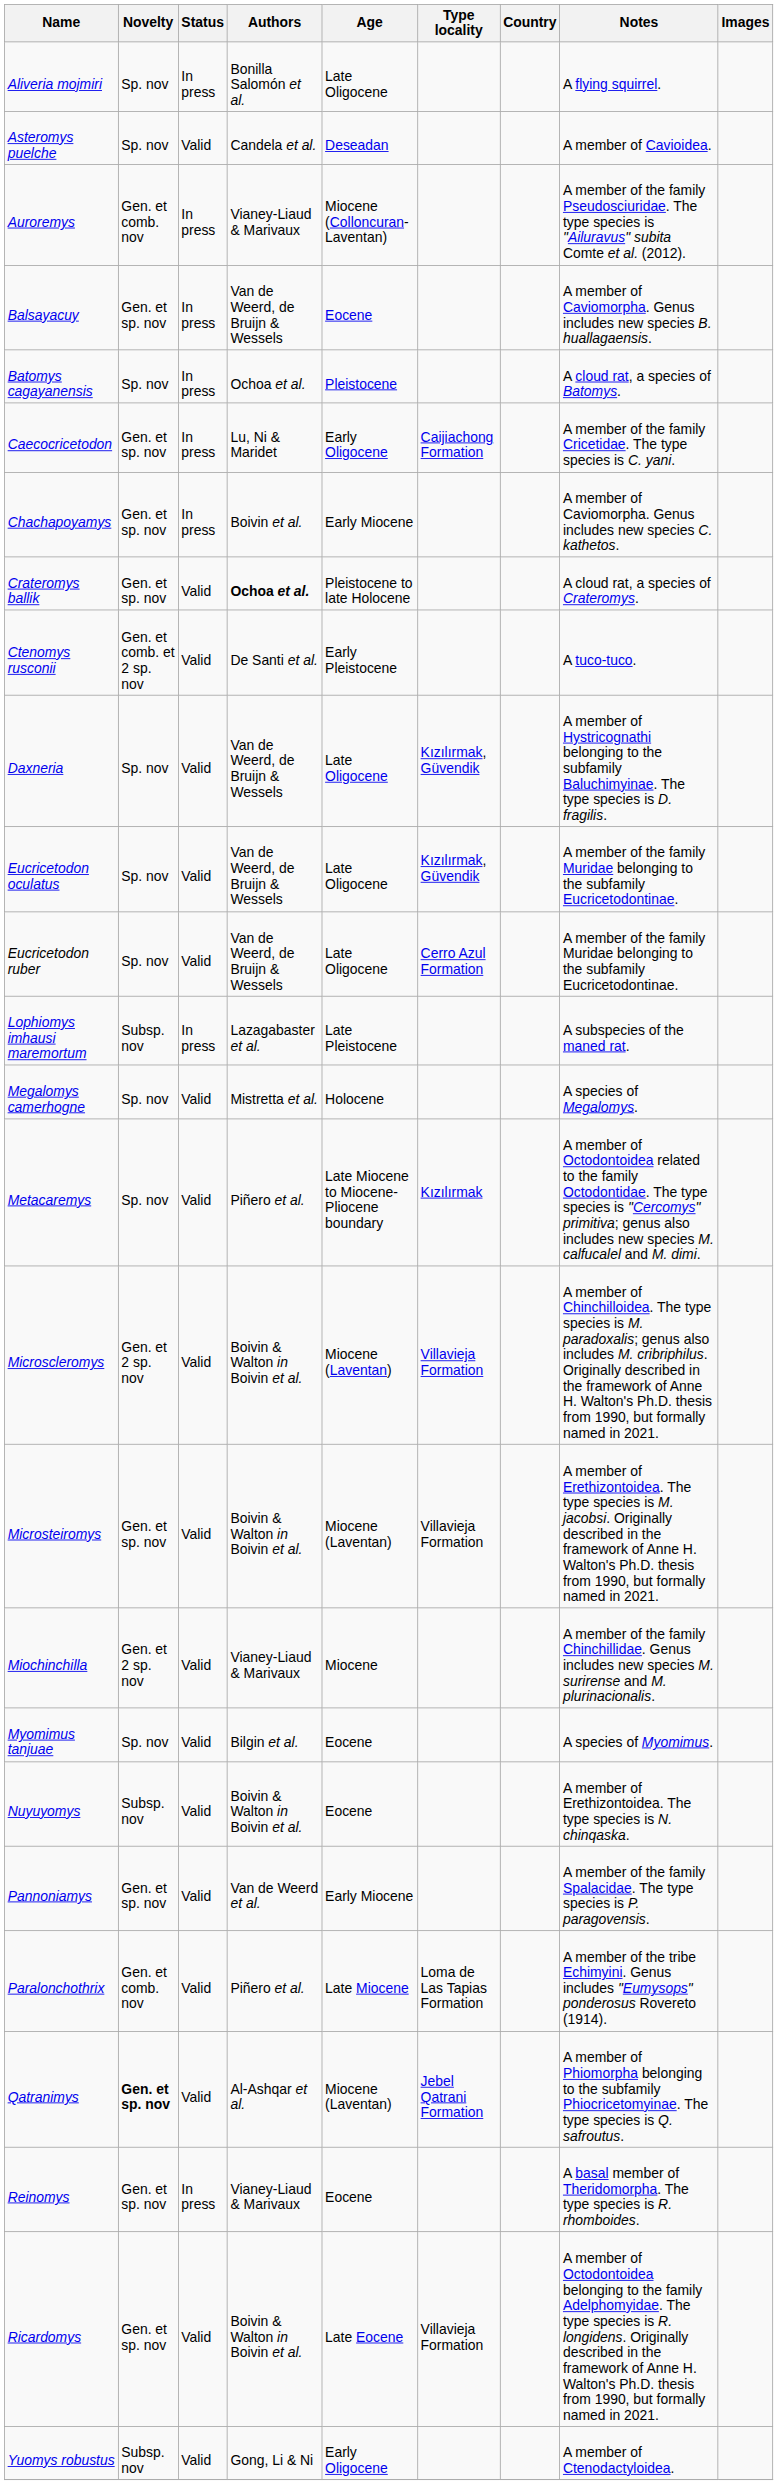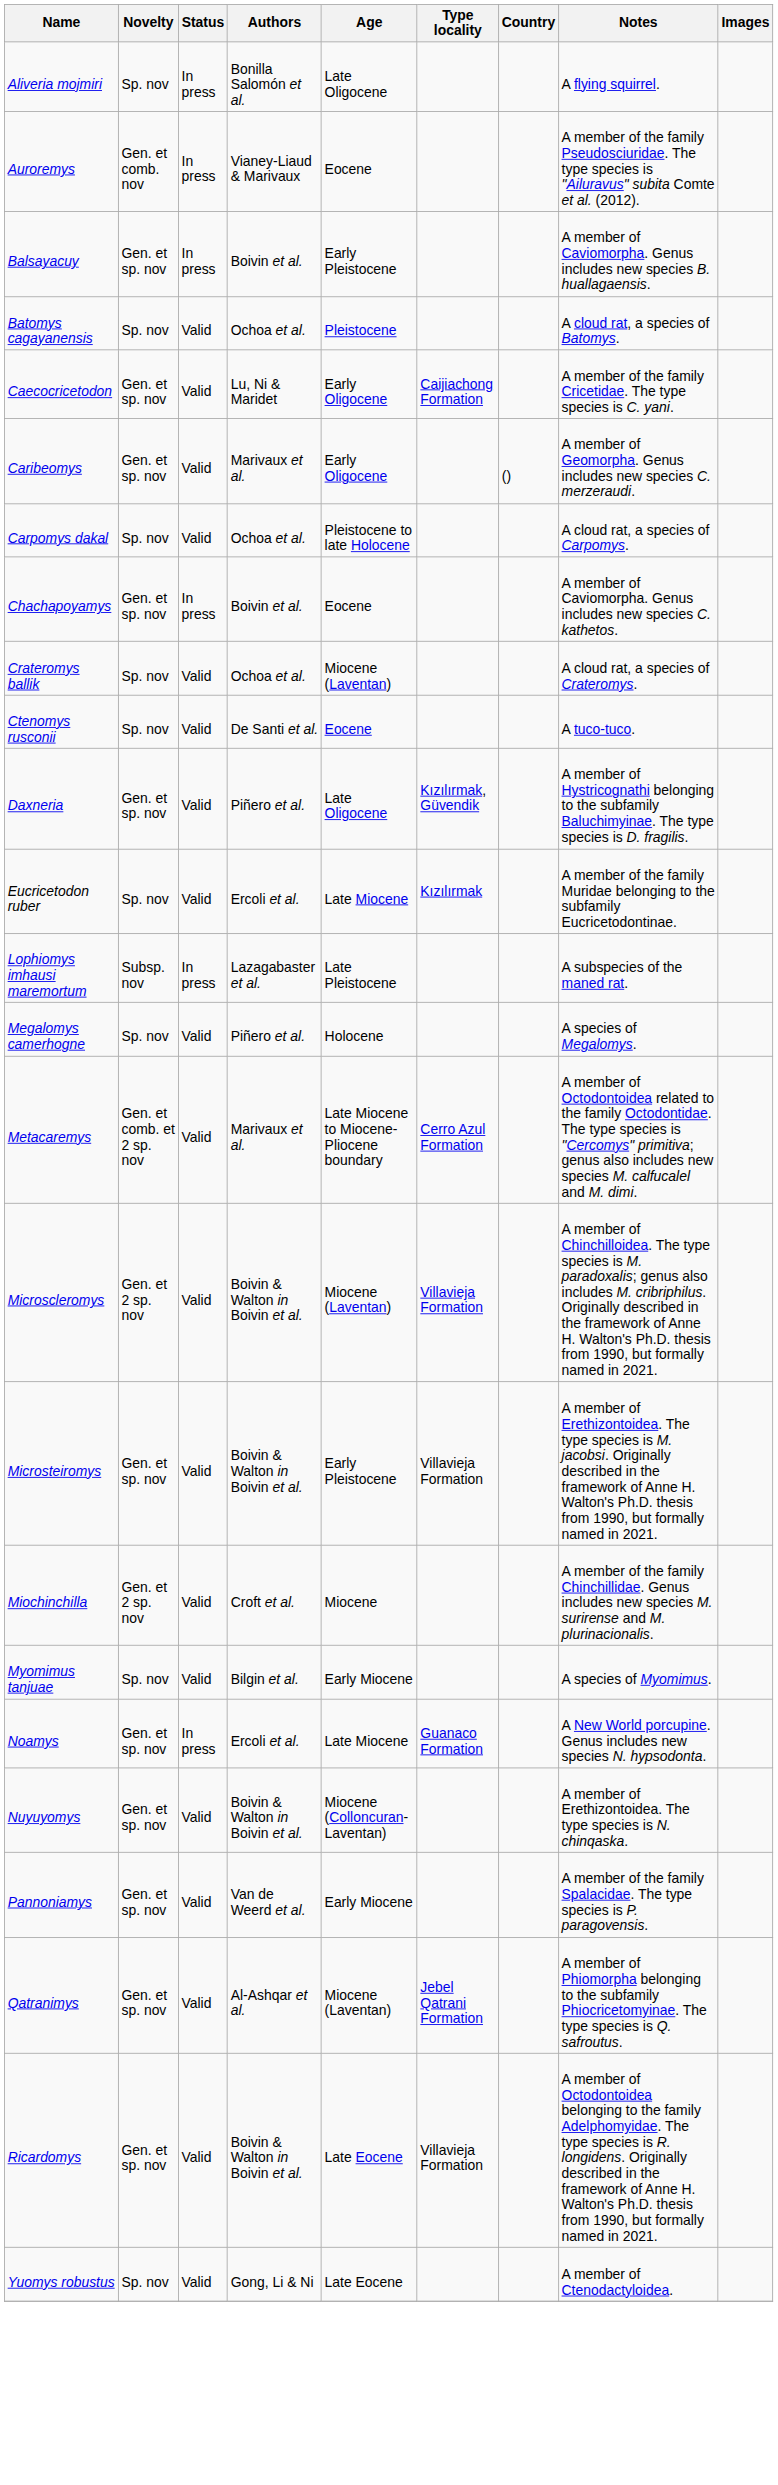- row: (41, 145)
(367, 222) Miocene (Colloncuran-Laventan) -> (348, 169) Eocene
(262, 315) Van de Weerd, de Bruijn & Wessels -> (267, 261) Boivin et al.
(349, 315) Eocene -> (361, 261) Early Pleistocene
(198, 384) In press -> (196, 330) Valid
(198, 445) In press -> (196, 392) Valid
+ row: (45, 469)
+ row: (58, 538)
(369, 522) Early Miocene -> (348, 607) Eocene
(144, 591) Gen. et sp. nov -> (145, 676) Sp. nov
(270, 591) bold -> (268, 676) normal
(369, 591) Pleistocene to late Holocene -> (358, 676) Miocene (Laventan)
(148, 660) Gen. et comb. et 2 sp. nov -> (145, 729) Sp. nov
(361, 660) Early Pleistocene -> (348, 729) Eocene
(145, 768) Sp. nov -> (144, 806) Gen. et sp. nov
(262, 768) Van de Weerd, de Bruijn & Wessels -> (268, 806) Piñero et al.
- row: (48, 876)
(262, 961) Van de Weerd, de Bruijn & Wessels -> (265, 899) Ercoli et al.
(356, 961) Late Oligocene -> (366, 899) Late Miocene
(453, 961) Cerro Azul Formation -> (451, 891) Kızılırmak
(274, 1099) Mistretta et al. -> (268, 1037) Piñero et al.
(145, 1200) Sp. nov -> (148, 1137) Gen. et comb. et 2 sp. nov
(268, 1200) Piñero et al. -> (267, 1137) Marivaux et al.
(452, 1192) Kızılırmak -> (453, 1137) Cerro Azul Formation
(358, 1534) Miocene (Laventan) -> (361, 1471) Early Pleistocene
(271, 1665) Vianey-Liaud & Marivaux -> (263, 1603) Croft et al.
(349, 1742) Eocene -> (369, 1679) Early Miocene
+ row: (33, 1741)
(143, 1811) Subsp. nov -> (144, 1818) Gen. et sp. nov
(349, 1811) Eocene -> (366, 1818) Miocene (Colloncuran-Laventan)
- row: (56, 1988)
(146, 2097) bold -> (144, 2003) normal
- row: (39, 2197)
(143, 2460) Subsp. nov -> (145, 2282) Sp. nov
(356, 2460) Early Oligocene -> (364, 2282) Late Eocene
